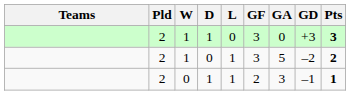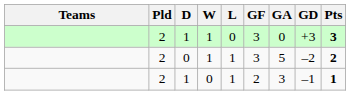columns swapped: (186, 15) <-> (209, 15)
